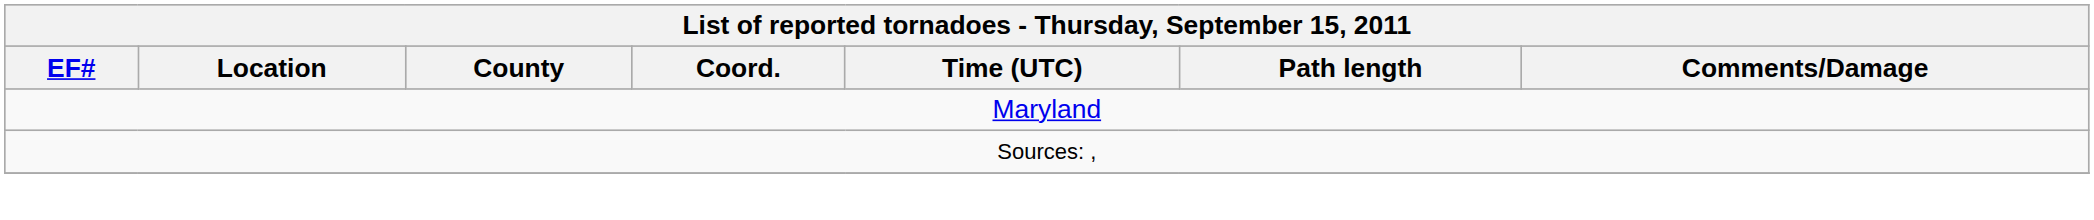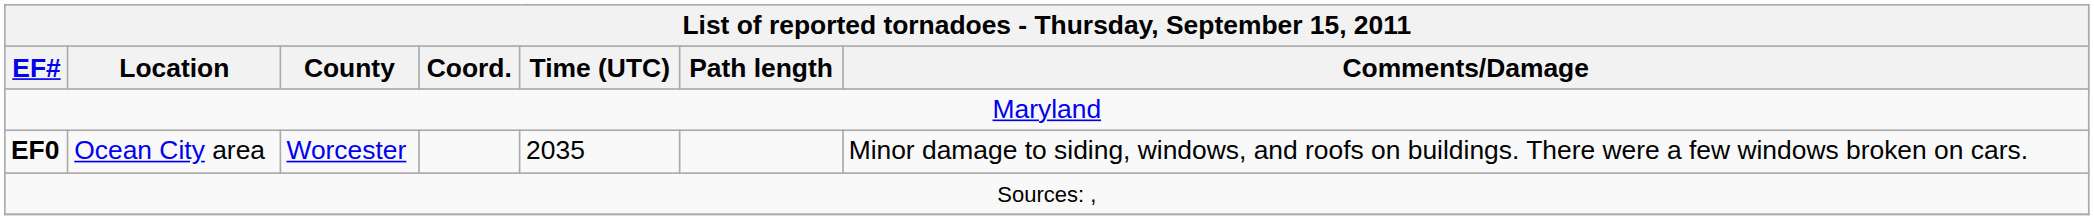+ row: (35, 151)
